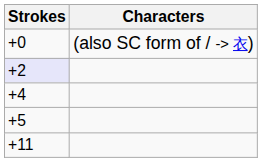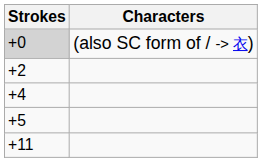(17, 43) no background -> (17, 43) lightgrey background
(17, 70) lavender background -> (17, 70) no background
